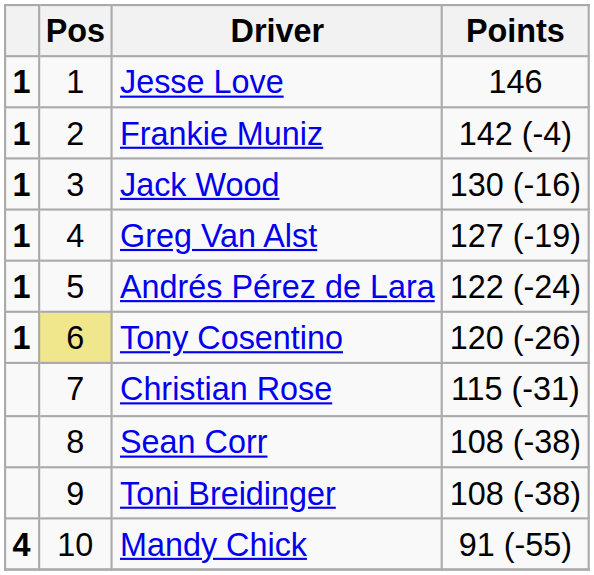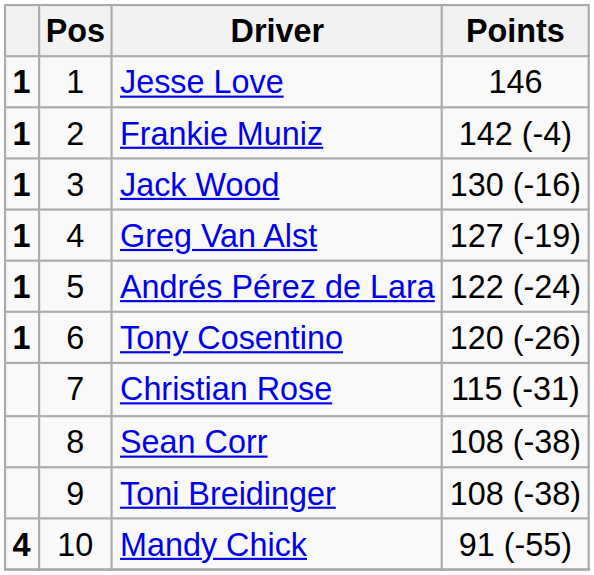(75, 338) khaki background -> (75, 338) no background
